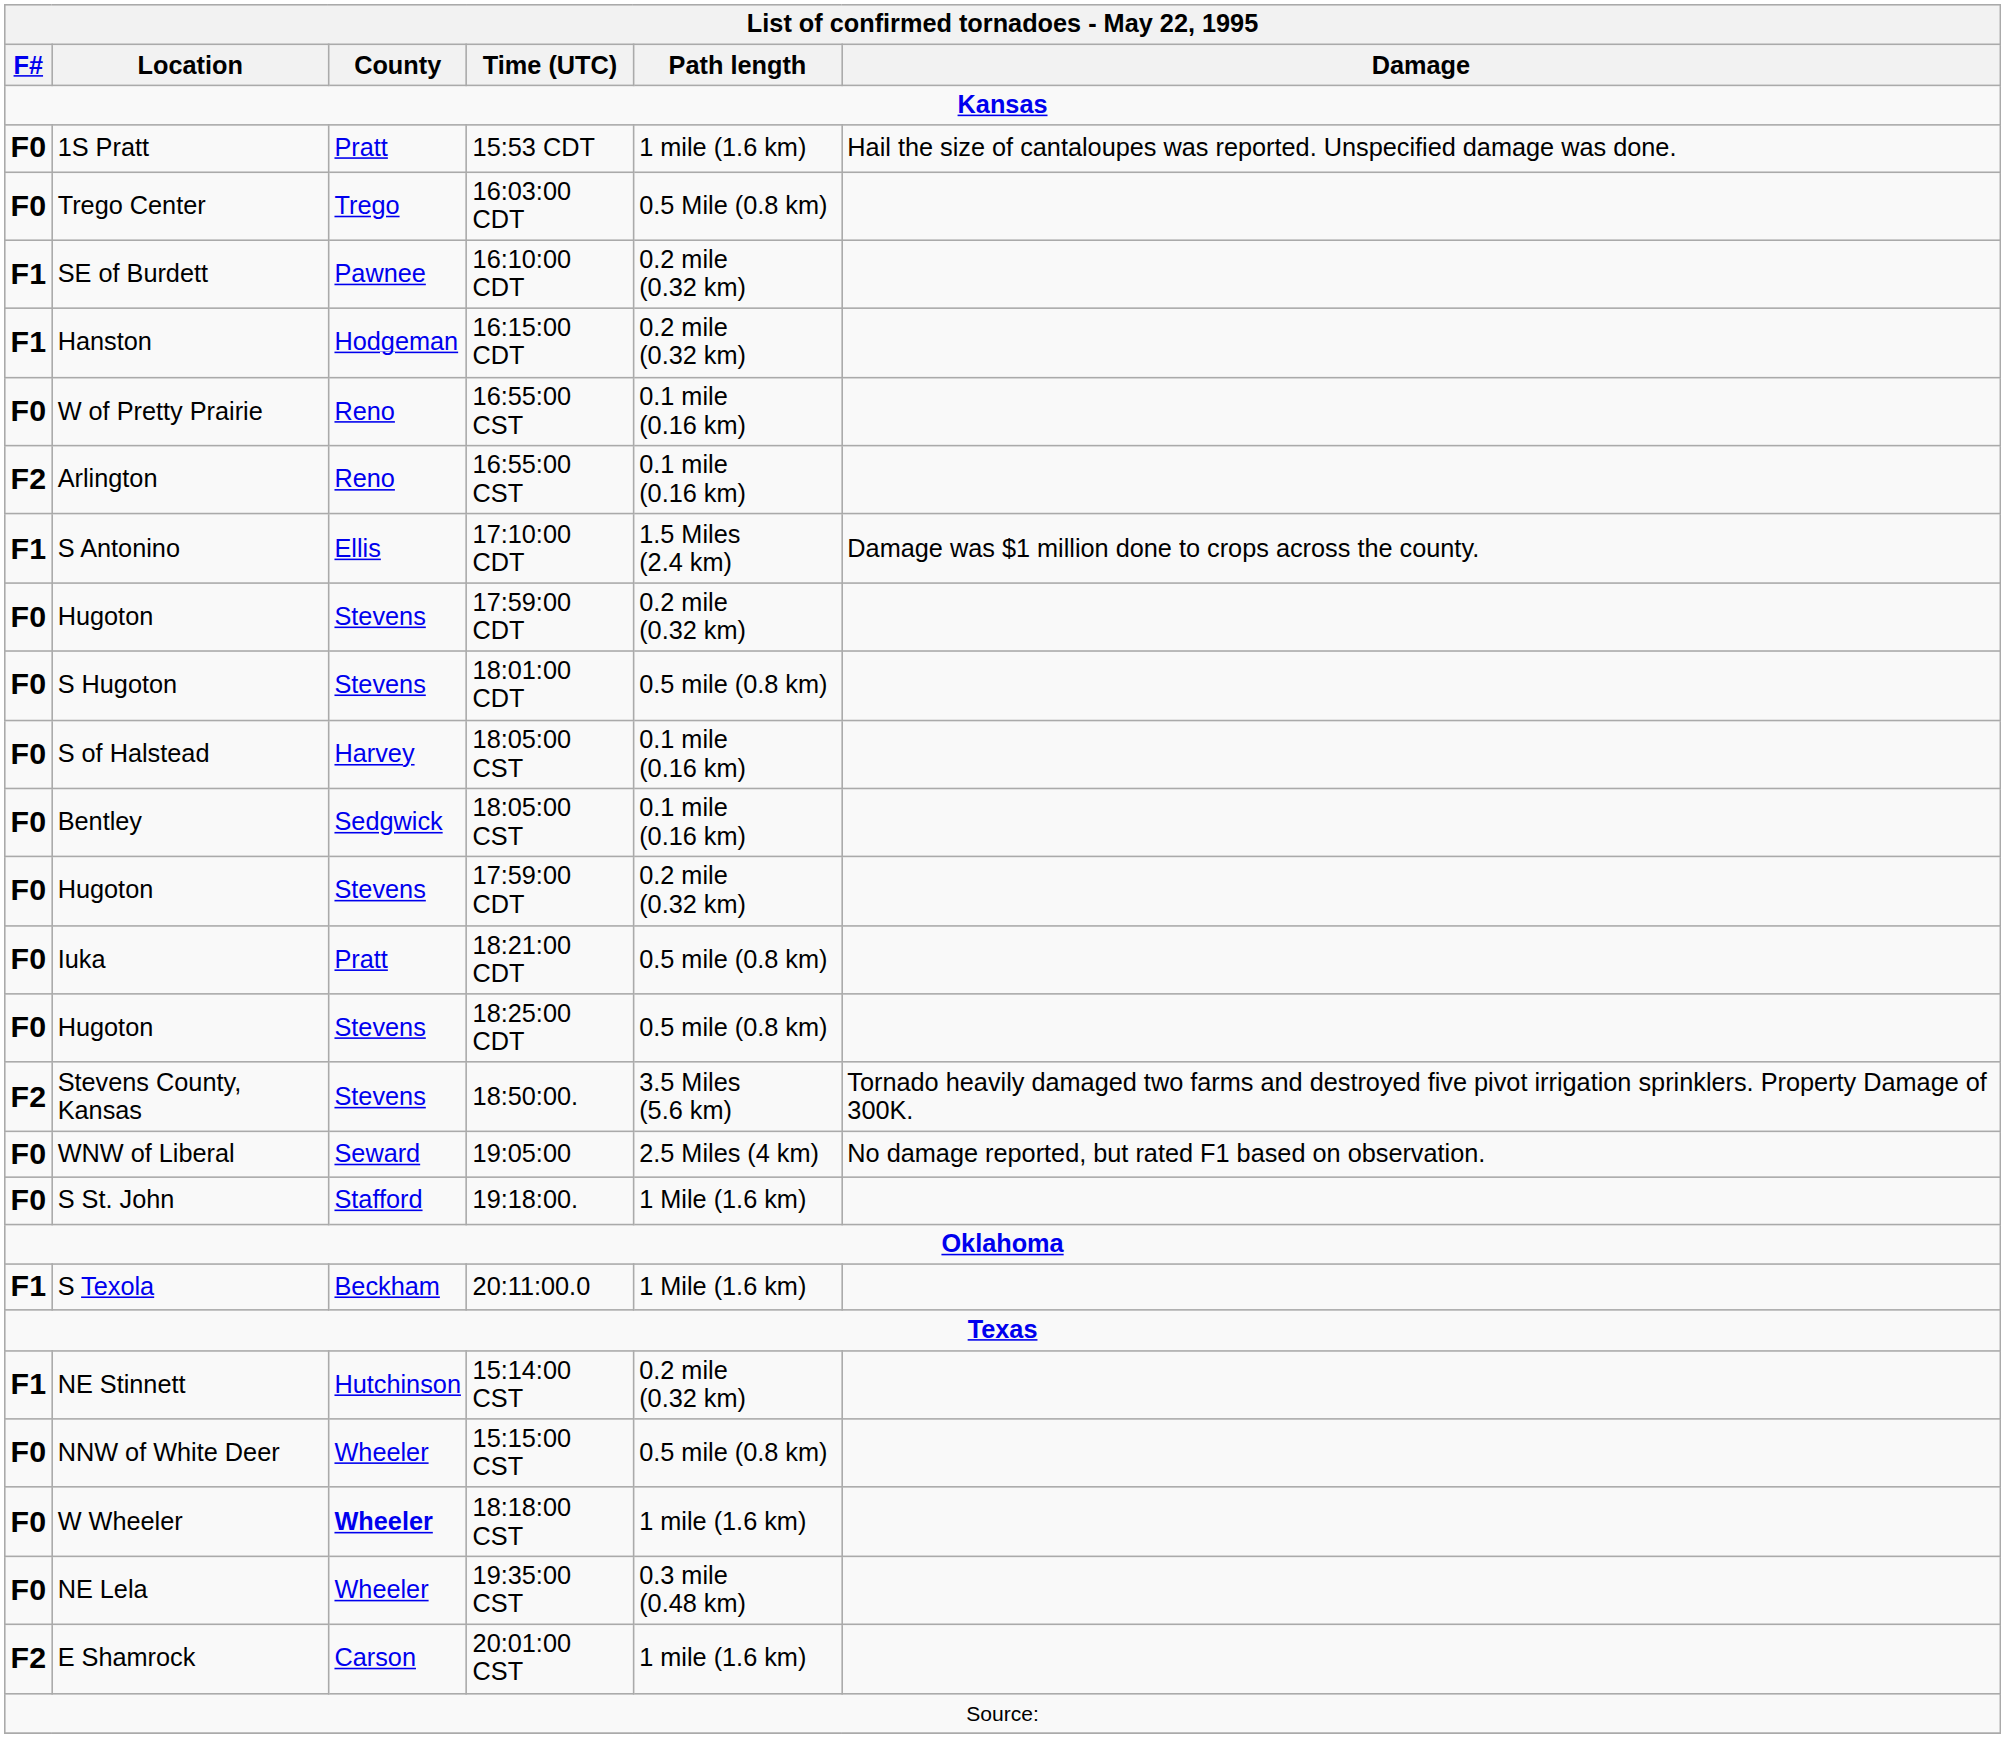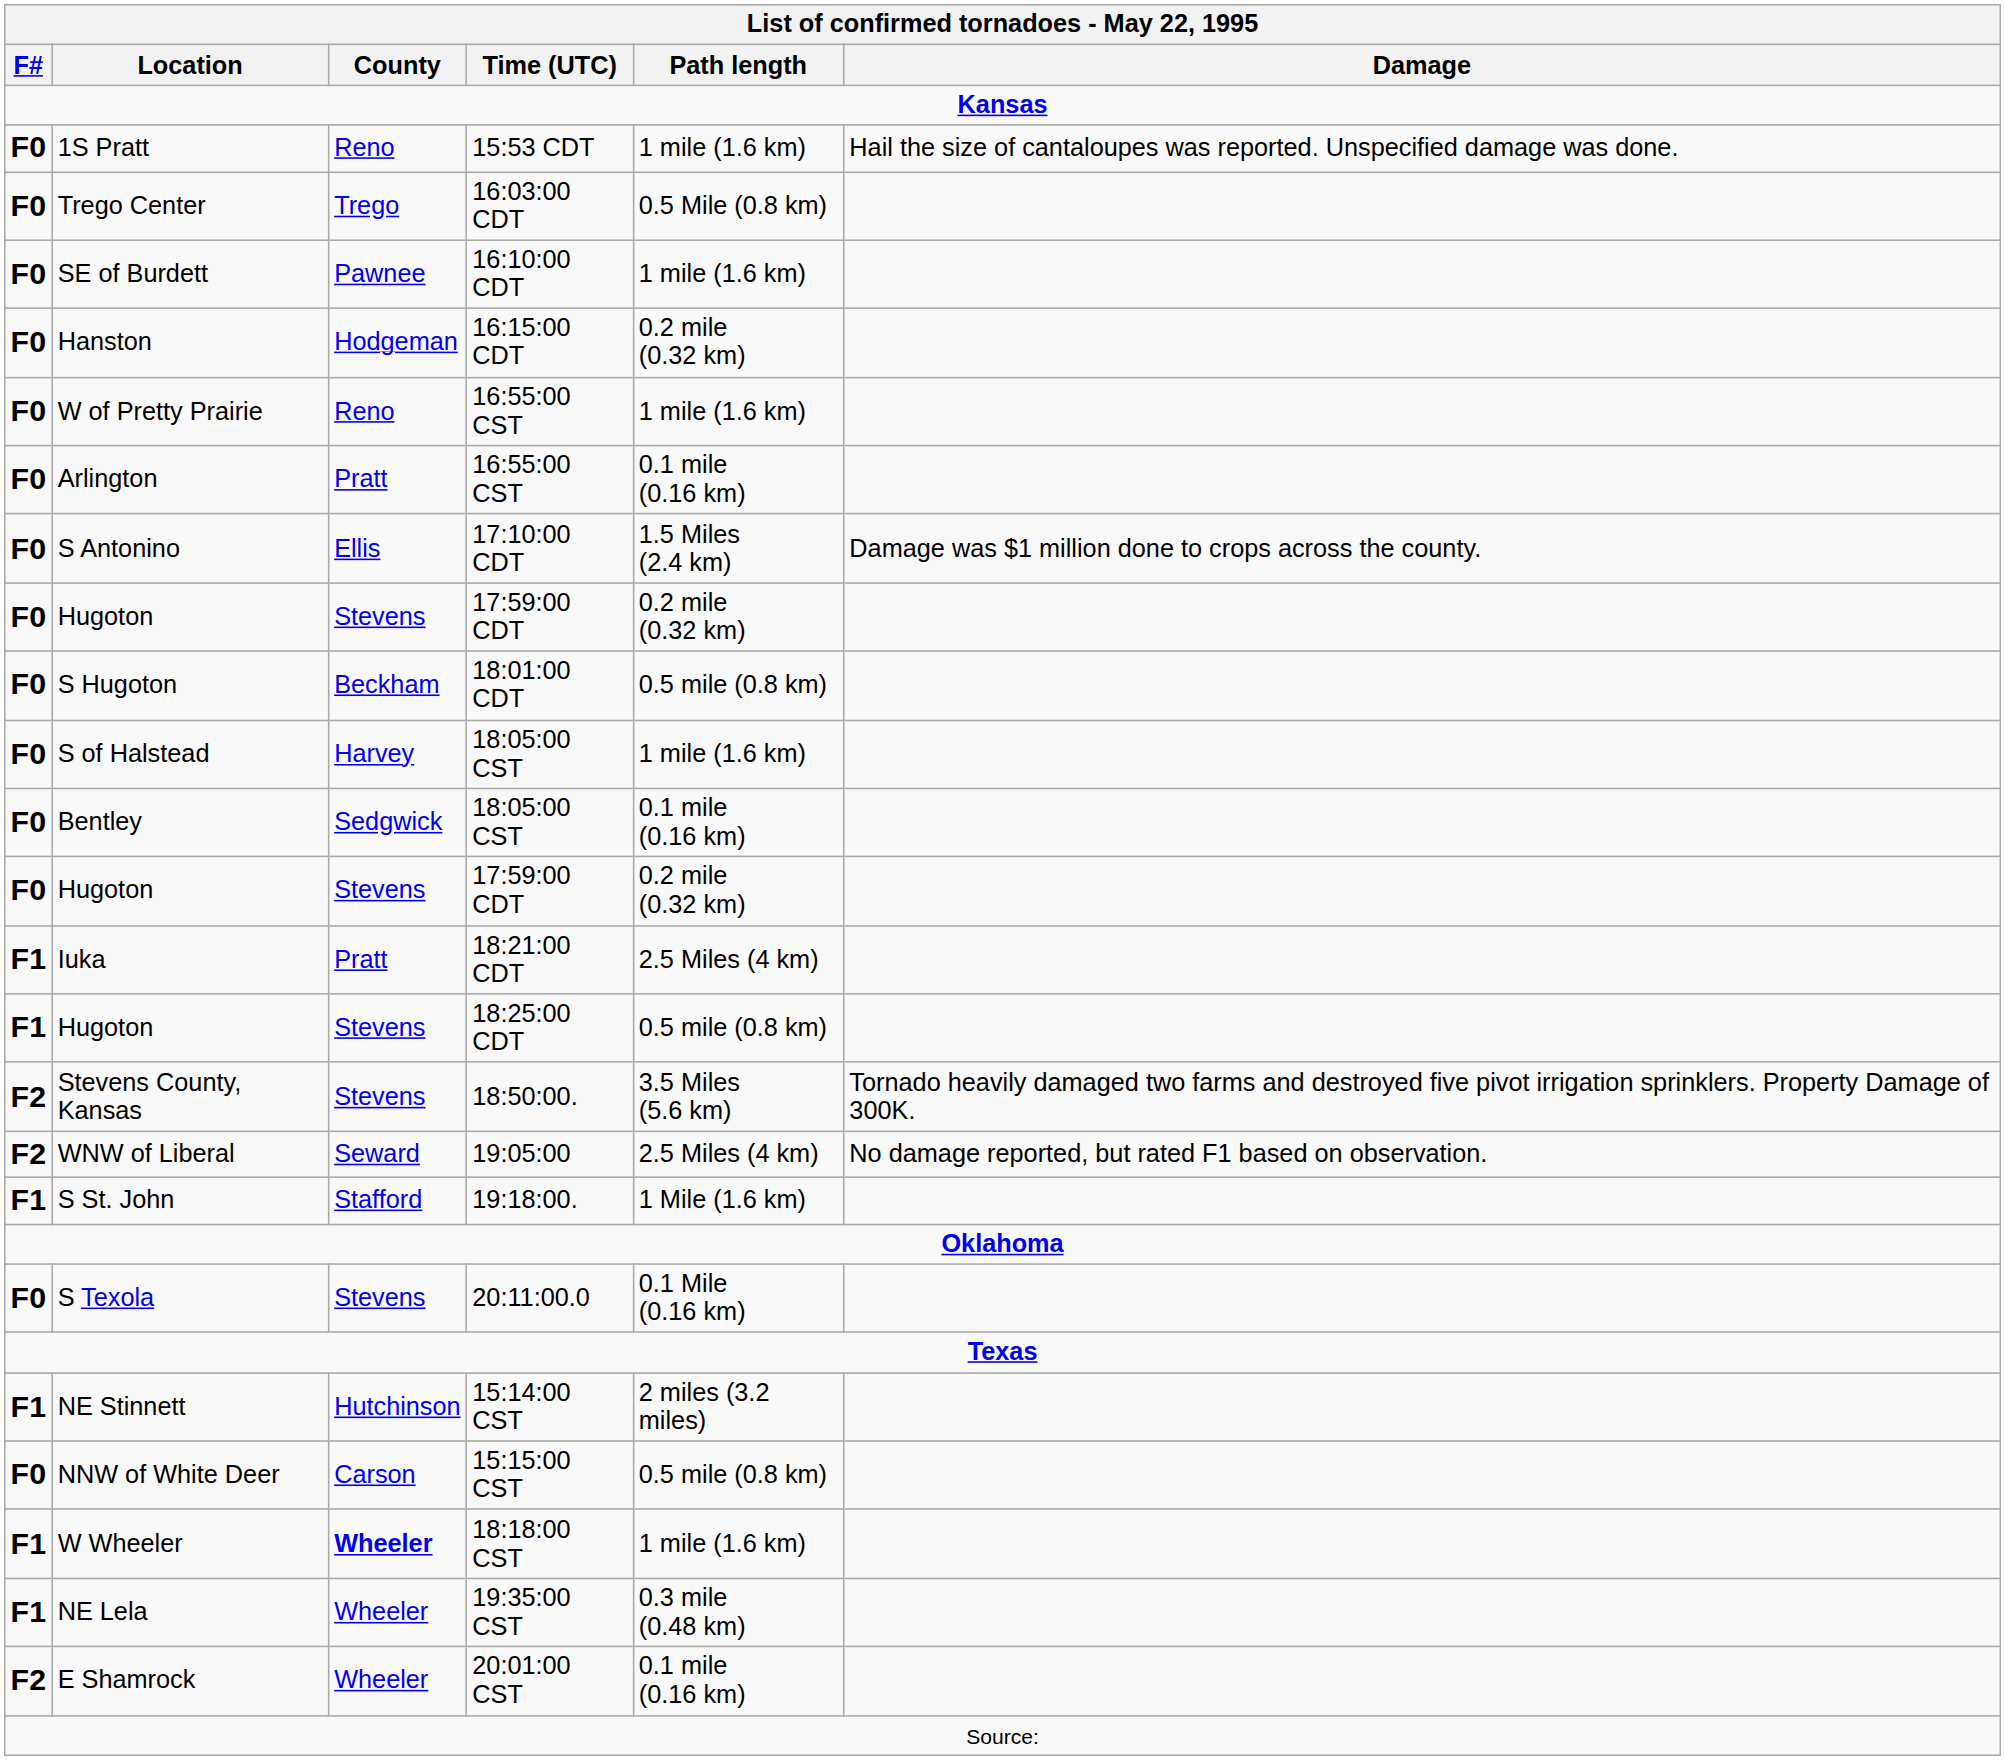(361, 147) Pratt -> (364, 147) Reno
(28, 273) F1 -> (28, 273) F0
(693, 273) 0.2 mile (0.32 km) -> (722, 273) 1 mile (1.6 km)
(28, 342) F1 -> (28, 342) F0
(693, 411) 0.1 mile (0.16 km) -> (722, 411) 1 mile (1.6 km)
(28, 479) F2 -> (28, 479) F0
(365, 479) Reno -> (361, 479) Pratt
(28, 548) F1 -> (28, 548) F0
(380, 685) Stevens -> (387, 685) Beckham
(693, 753) 0.1 mile (0.16 km) -> (722, 753) 1 mile (1.6 km)
(28, 959) F0 -> (28, 959) F1
(733, 959) 0.5 mile (0.8 km) -> (729, 959) 2.5 Miles (4 km)
(28, 1027) F0 -> (28, 1027) F1
(28, 1153) F0 -> (28, 1153) F2
(28, 1200) F0 -> (28, 1200) F1
(28, 1286) F1 -> (28, 1297) F0
(387, 1286) Beckham -> (380, 1297) Stevens
(723, 1286) 1 Mile (1.6 km) -> (692, 1297) 0.1 Mile (0.16 km)
(693, 1384) 0.2 mile (0.32 km) -> (704, 1406) 2 miles (3.2 miles)
(382, 1452) Wheeler -> (375, 1474) Carson
(28, 1521) F0 -> (28, 1543) F1
(28, 1589) F0 -> (28, 1612) F1
(375, 1658) Carson -> (381, 1680) Wheeler
(723, 1658) 1 mile (1.6 km) -> (692, 1680) 0.1 mile (0.16 km)
